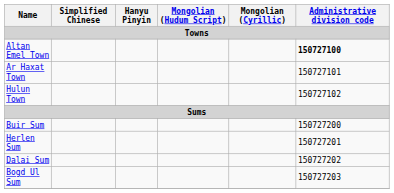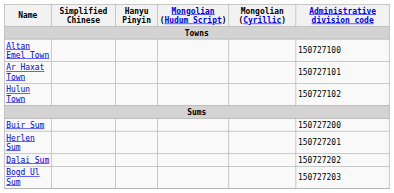(319, 50) bold -> (319, 50) normal
